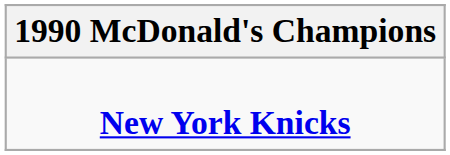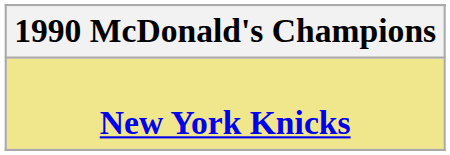(225, 122) no background -> (225, 122) khaki background
